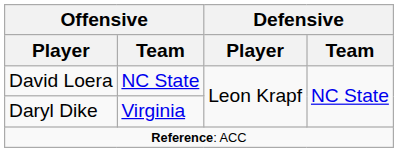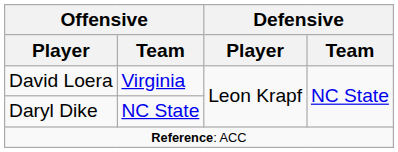(160, 80) NC State -> (153, 80) Virginia
(153, 111) Virginia -> (160, 111) NC State
